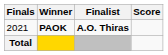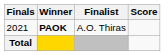(103, 27) bold -> (101, 27) normal
